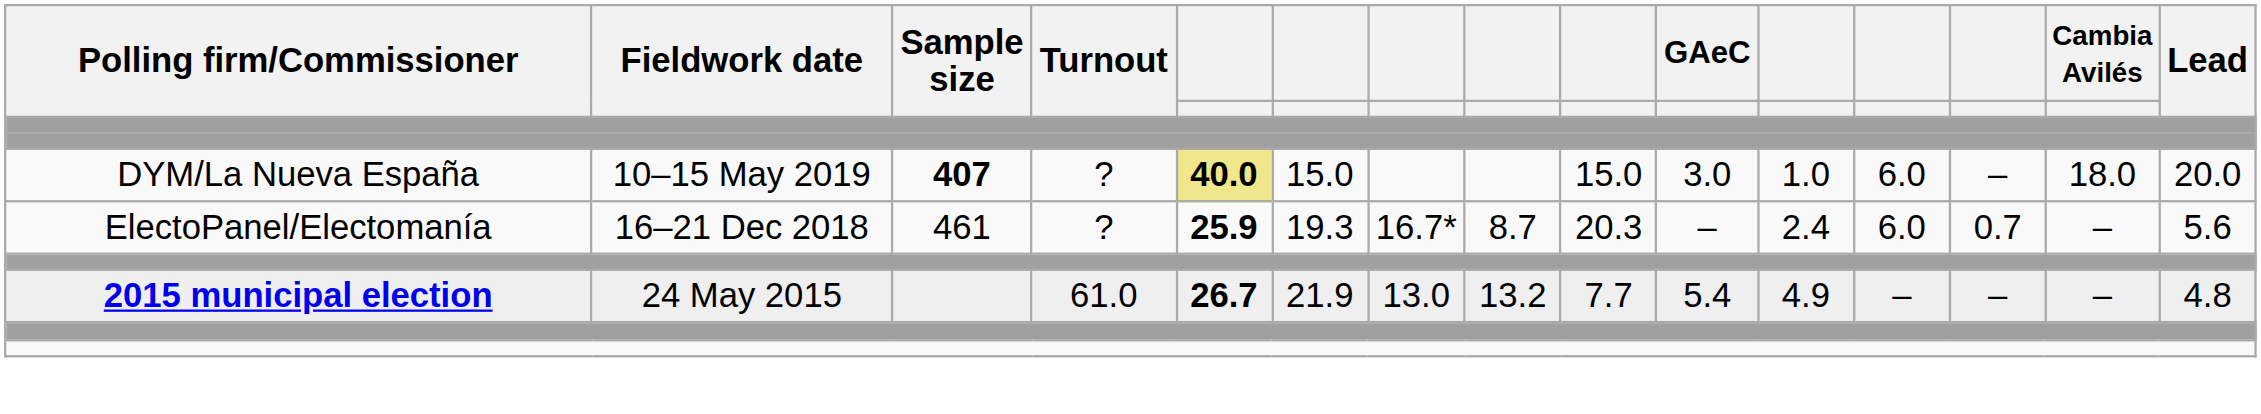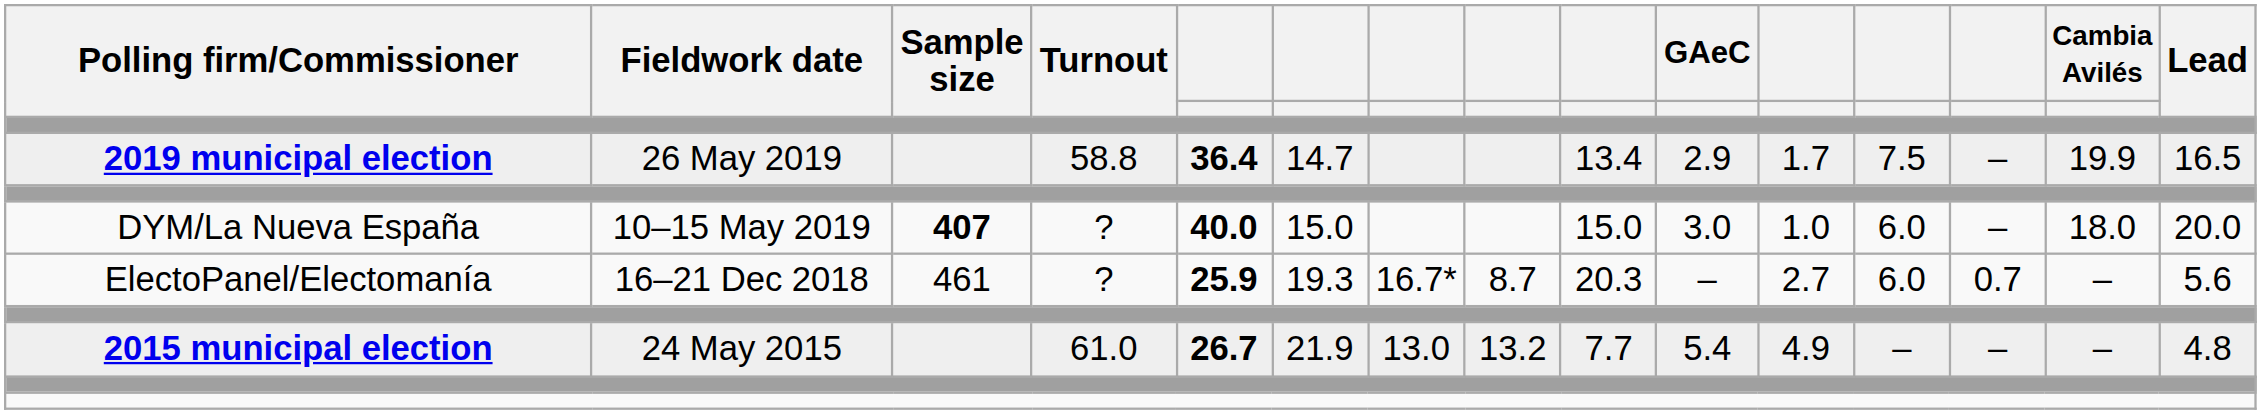+ row: (298, 158)
(1224, 175) khaki background -> (1224, 227) no background
(1806, 227) 2.4 -> (1806, 280) 2.7
